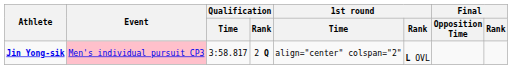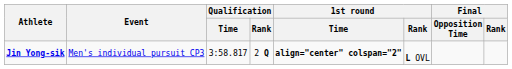(136, 52) pink background -> (136, 52) no background
(338, 52) normal -> (338, 52) bold
